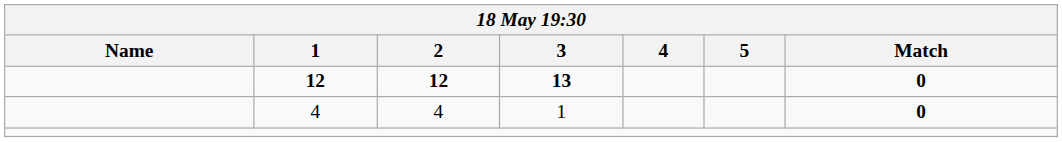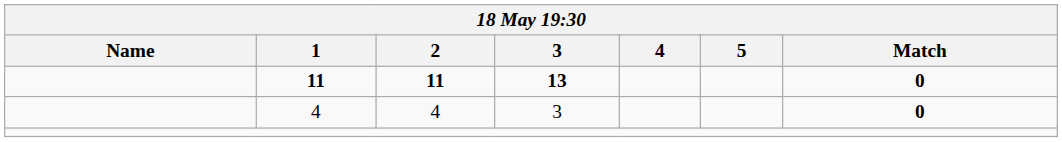(315, 81) 12 -> (316, 81) 11
(438, 81) 12 -> (435, 81) 11
(561, 111) 1 -> (557, 111) 3
